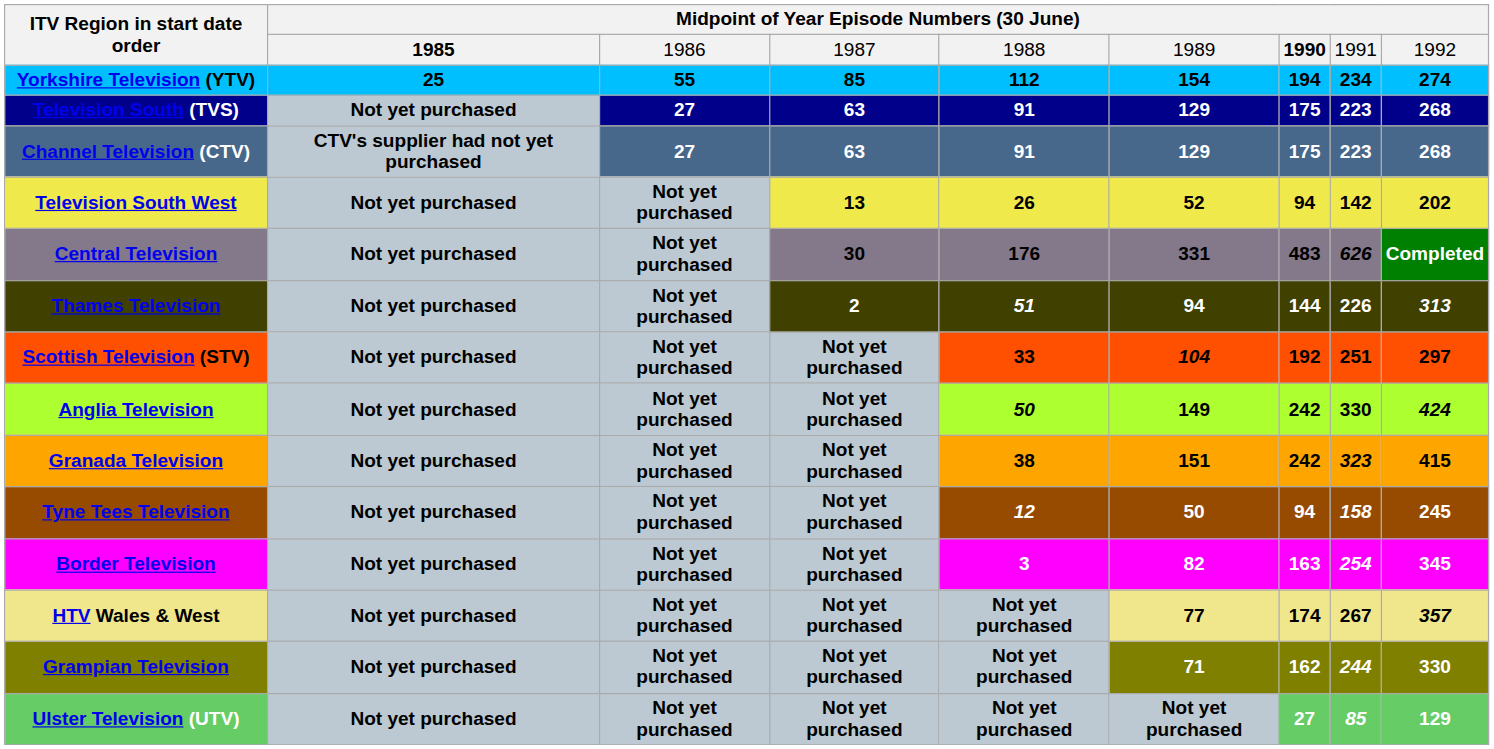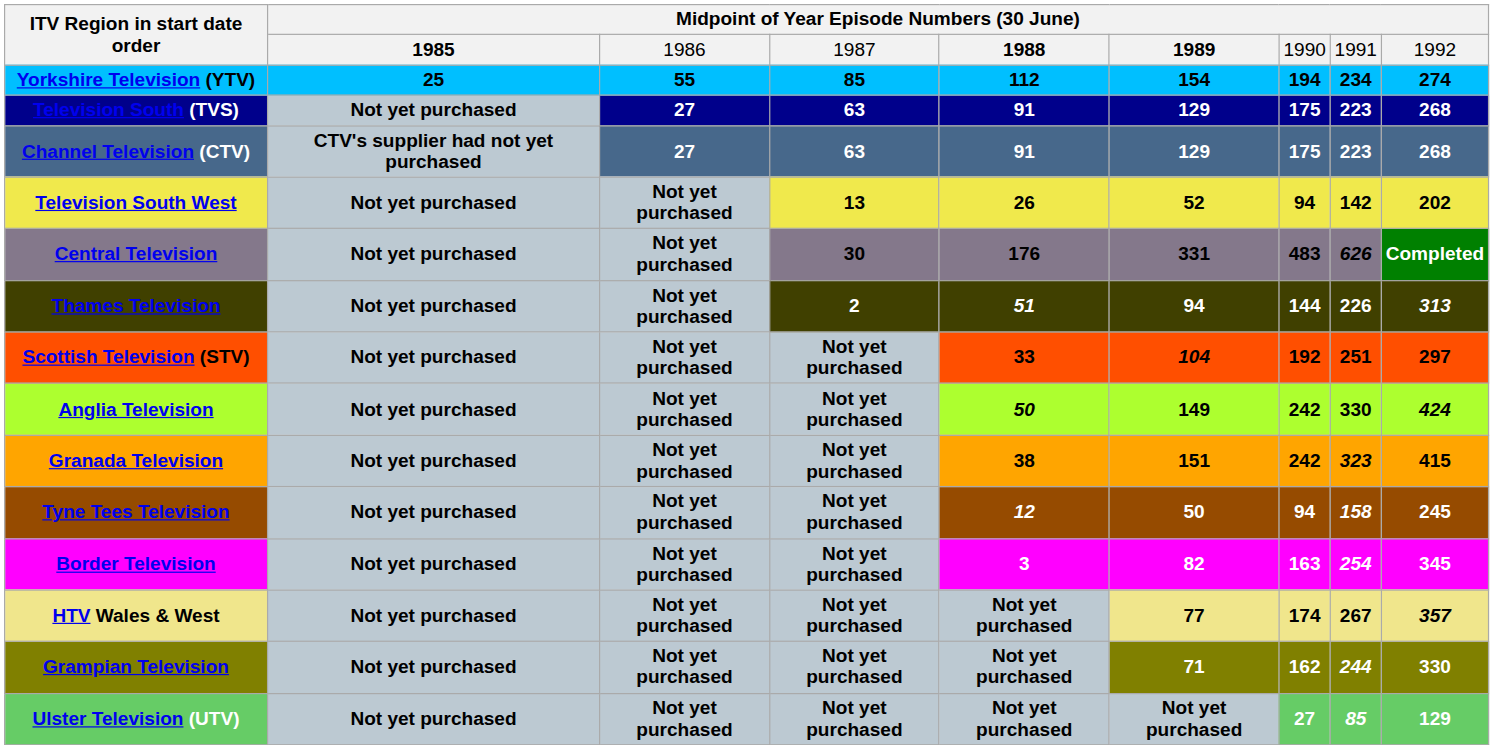(1024, 49) normal -> (1024, 49) bold
(1194, 49) normal -> (1194, 49) bold
(1305, 49) bold -> (1305, 49) normal
